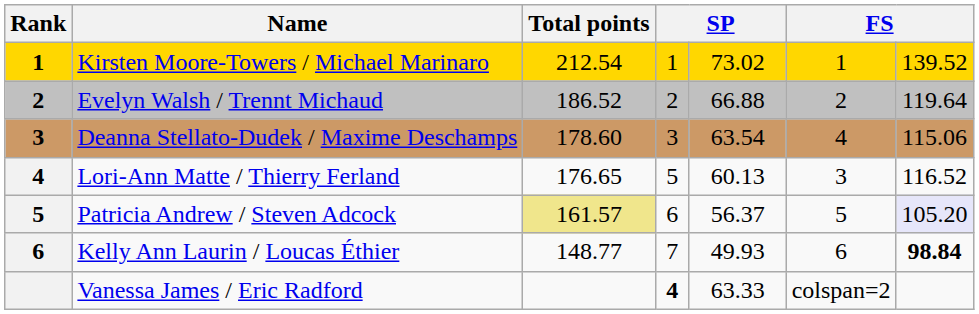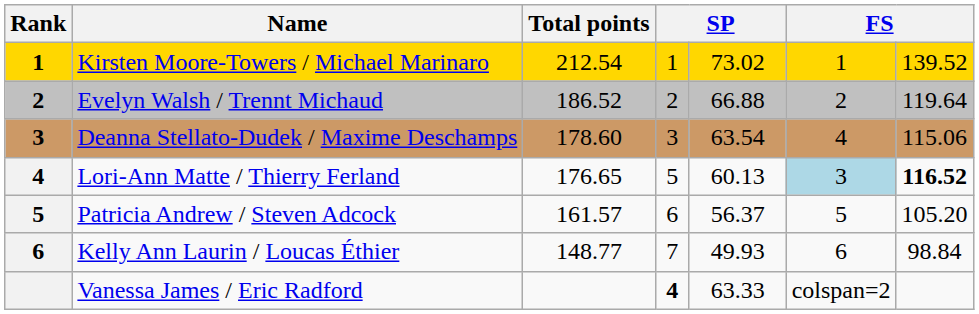(841, 175) no background -> (841, 175) lightblue background
(935, 175) normal -> (935, 175) bold
(589, 213) khaki background -> (589, 213) no background
(935, 213) lavender background -> (935, 213) no background
(935, 251) bold -> (935, 251) normal
